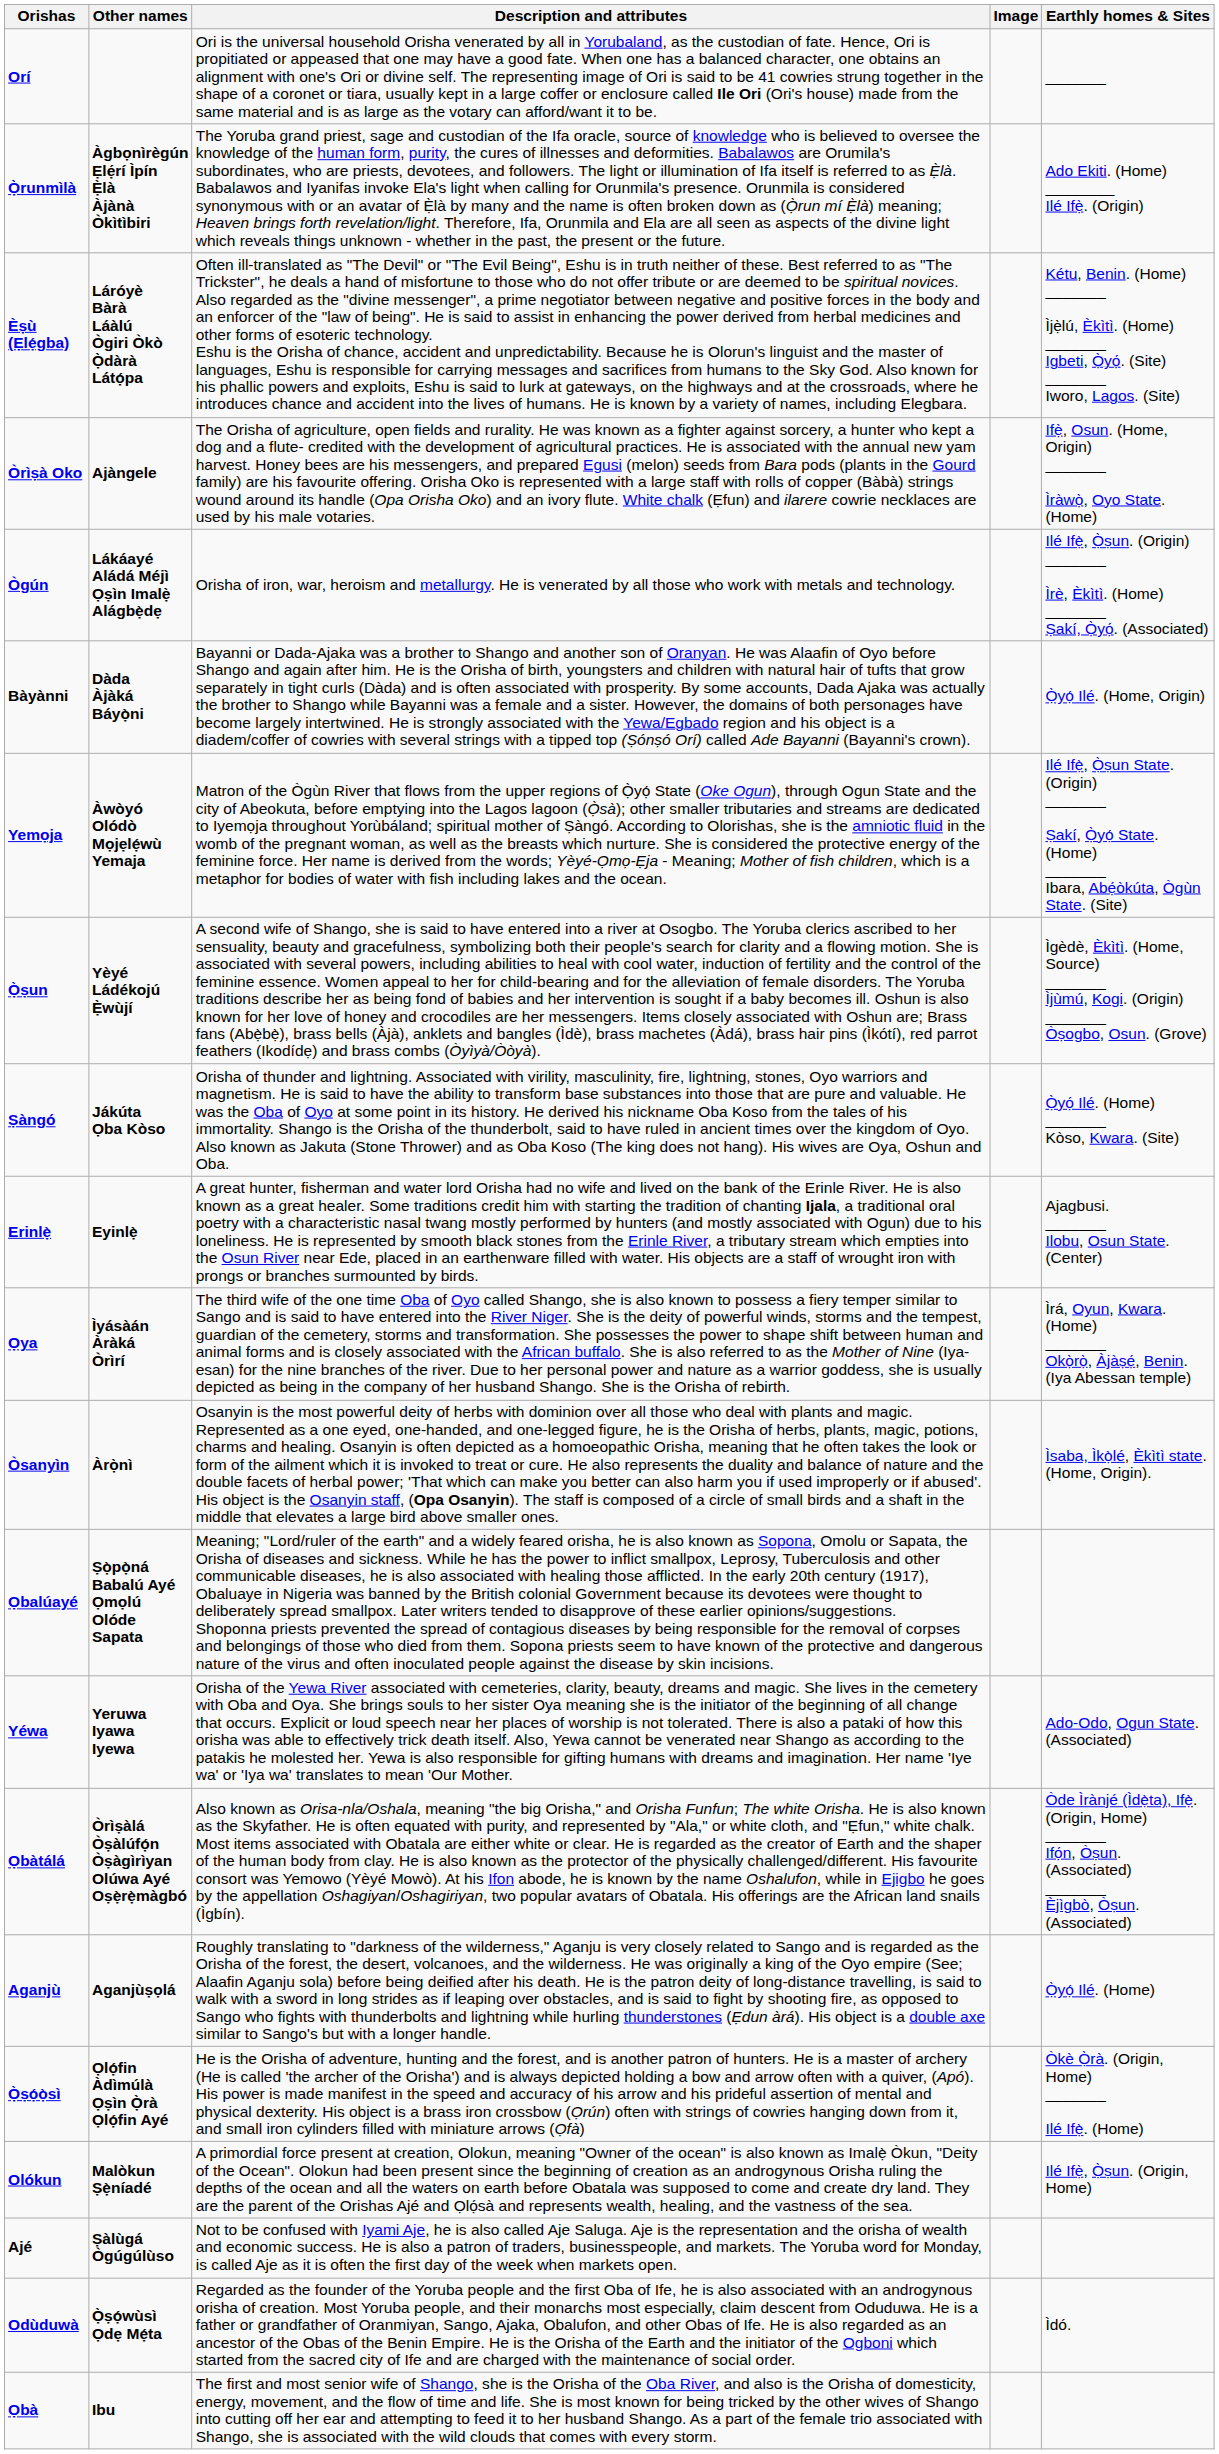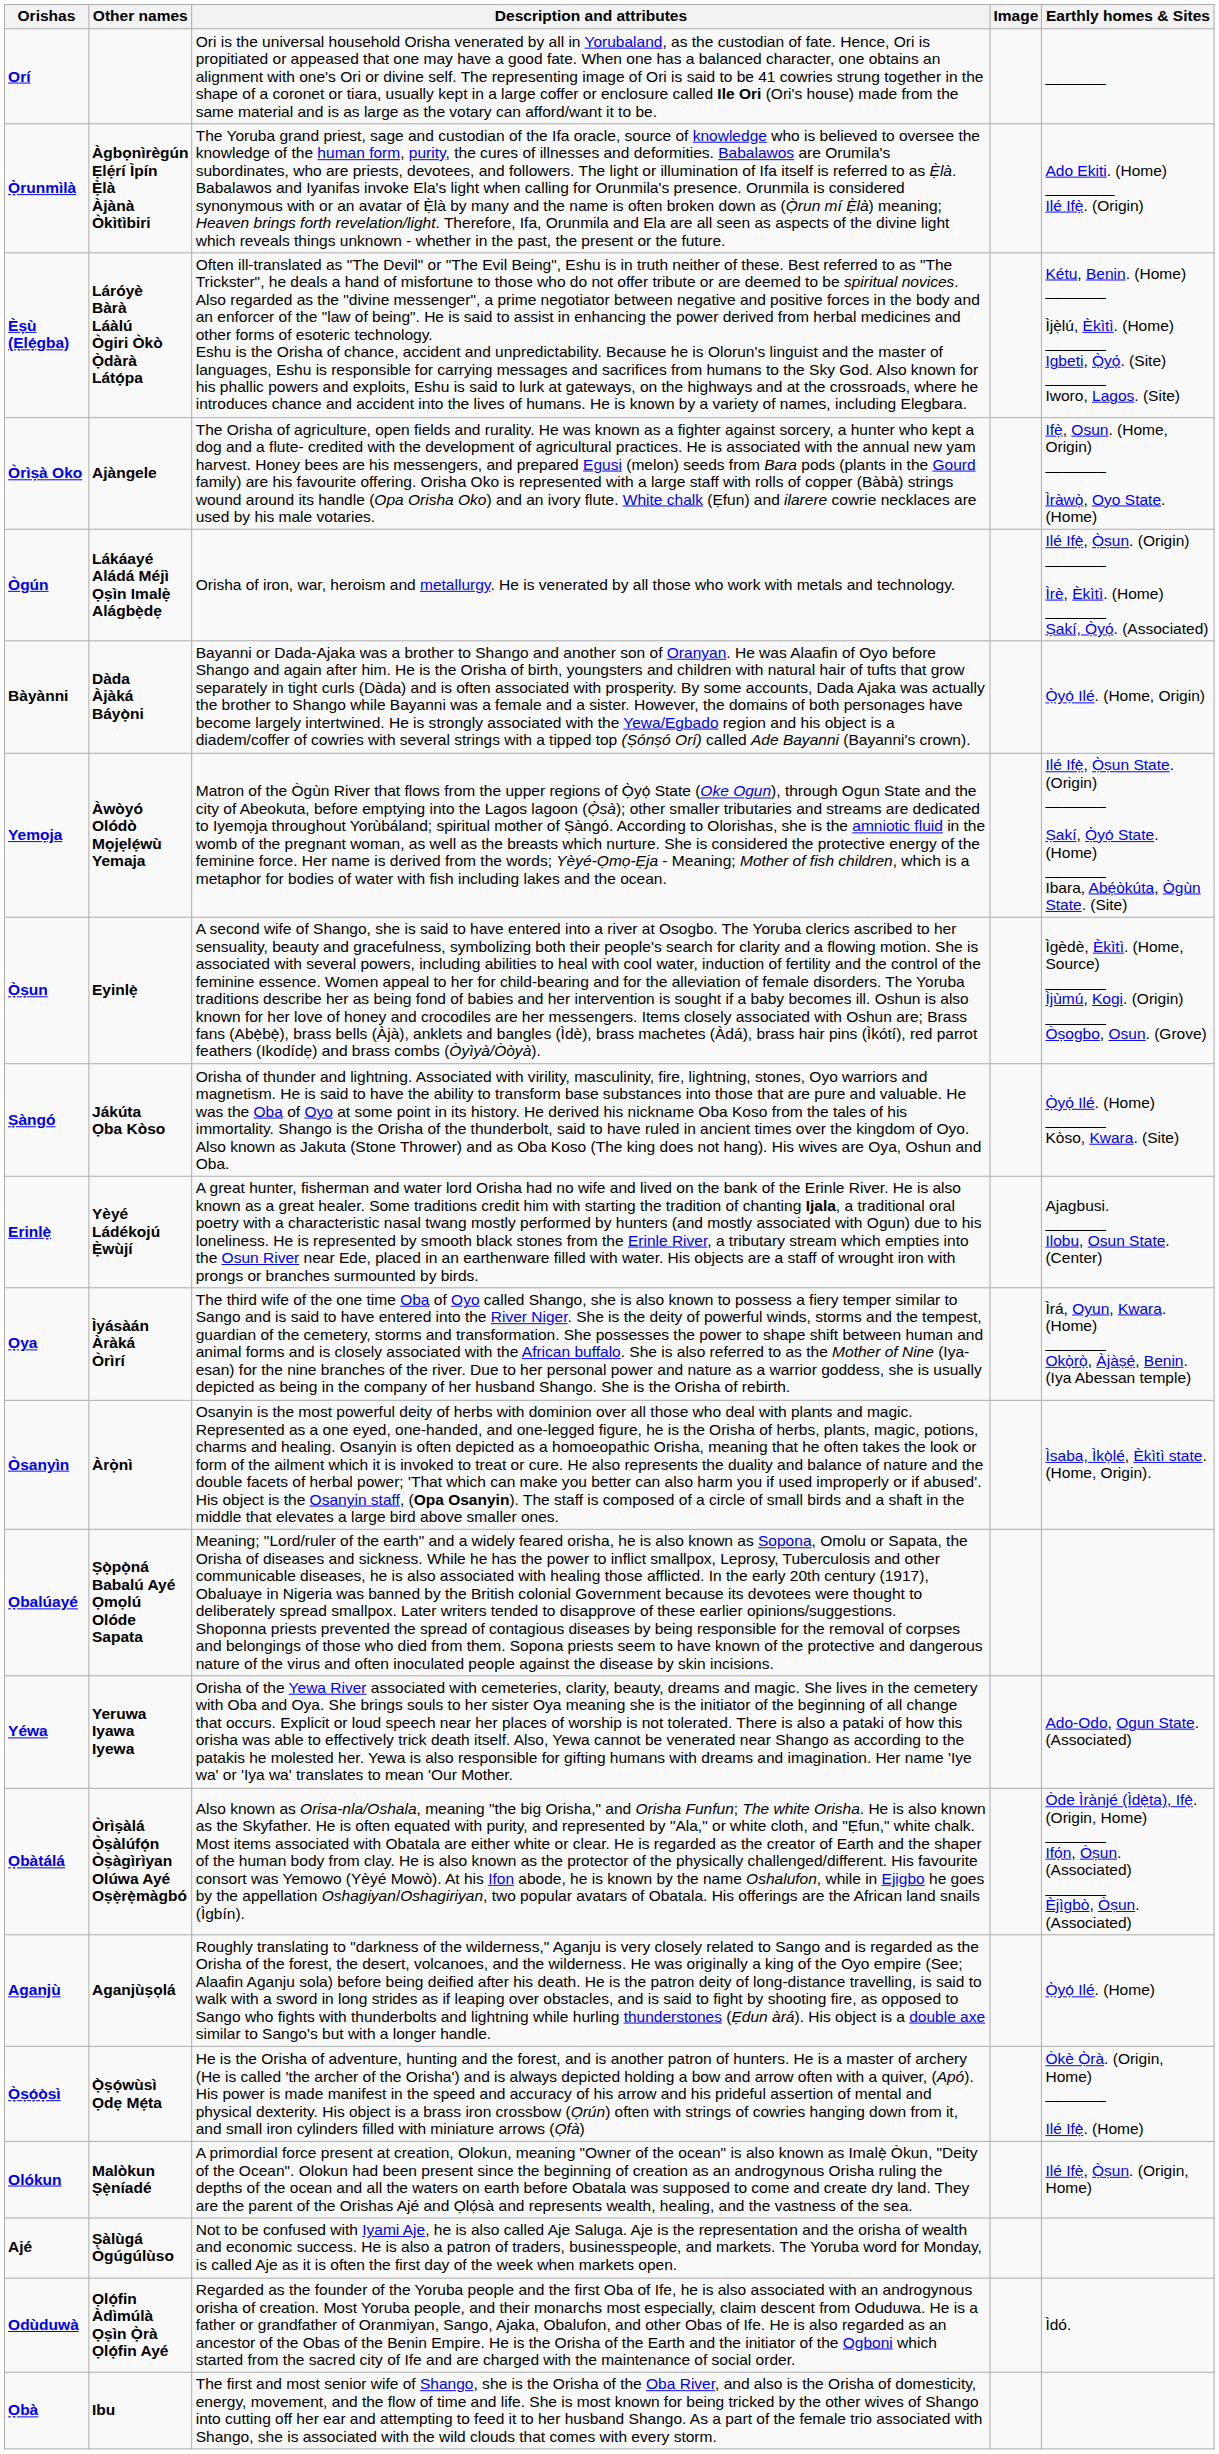(126, 990) Yèyé Ládékojú Ẹ̀wùjí -> (115, 990) Eyinlẹ̀
(115, 1231) Eyinlẹ̀ -> (126, 1231) Yèyé Ládékojú Ẹ̀wùjí
(130, 2093) Ọlọ́fin Àdìmúlà Ọṣìn Ọ̀rà Ọlọ́fin Ayé -> (127, 2093) Ọ̀ṣọ́wùsì Ọdẹ Mẹ́ta
(127, 2324) Ọ̀ṣọ́wùsì Ọdẹ Mẹ́ta -> (130, 2324) Ọlọ́fin Àdìmúlà Ọṣìn Ọ̀rà Ọlọ́fin Ayé
